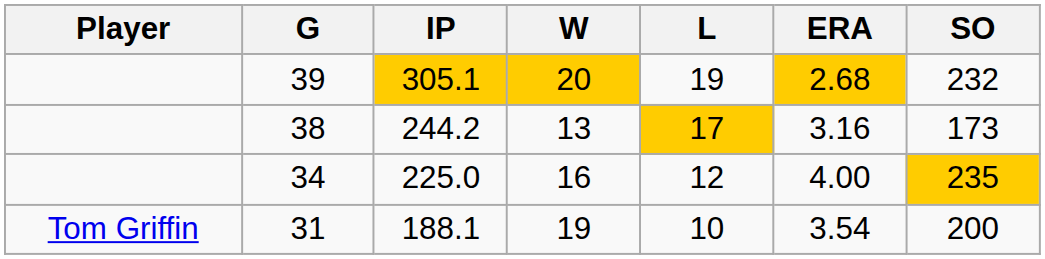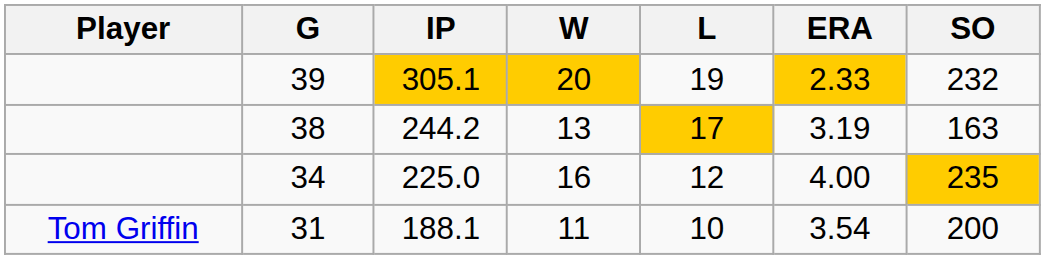(840, 79) 2.68 -> (840, 79) 2.33
(840, 128) 3.16 -> (840, 128) 3.19
(973, 128) 173 -> (973, 128) 163
(574, 228) 19 -> (574, 228) 11
